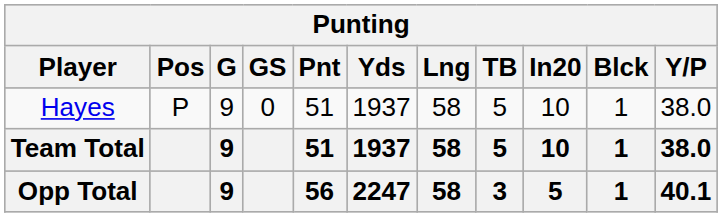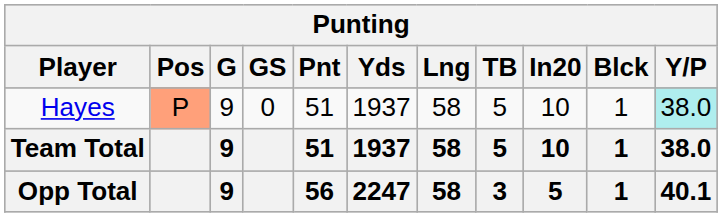(181, 107) no background -> (181, 107) lightsalmon background
(686, 107) no background -> (686, 107) paleturquoise background
